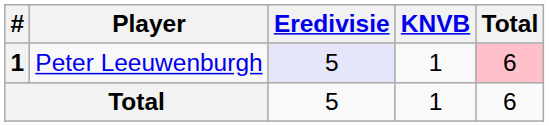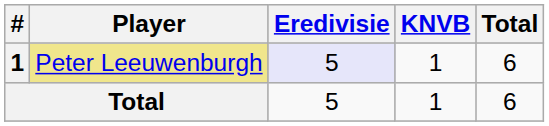(149, 62) no background -> (149, 62) khaki background
(510, 62) pink background -> (510, 62) no background
